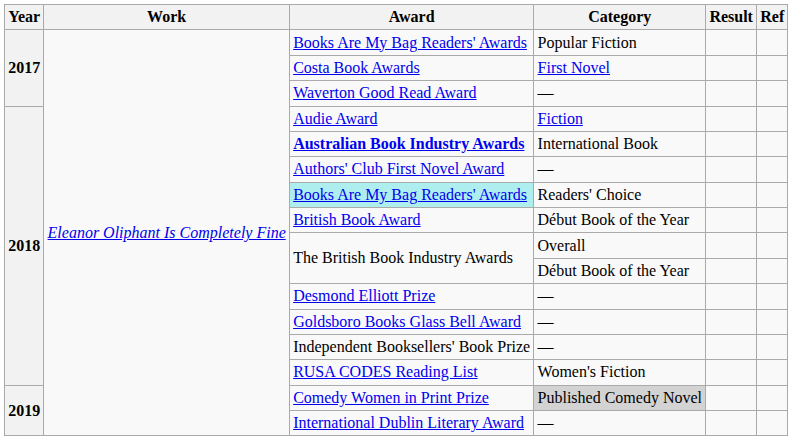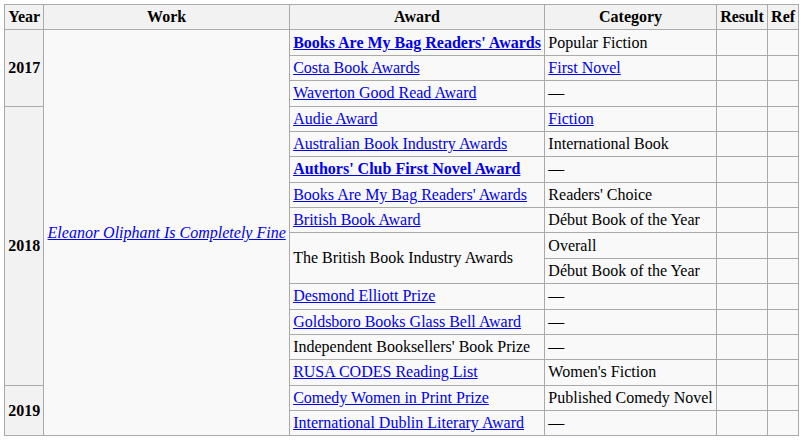(410, 42) normal -> (417, 42) bold
(409, 144) bold -> (400, 144) normal
(399, 169) normal -> (407, 169) bold
(410, 194) paleturquoise background -> (410, 194) no background
(620, 397) lightgrey background -> (631, 397) no background
